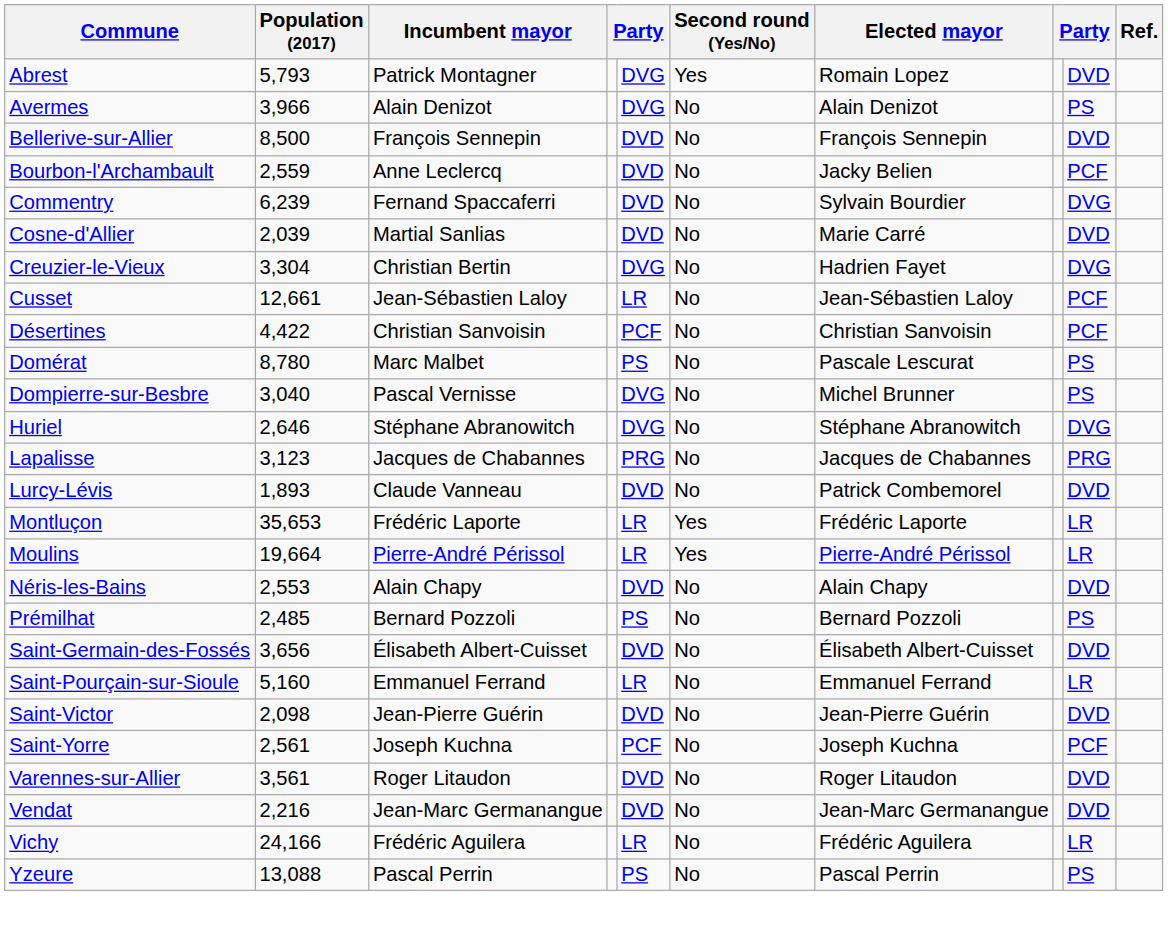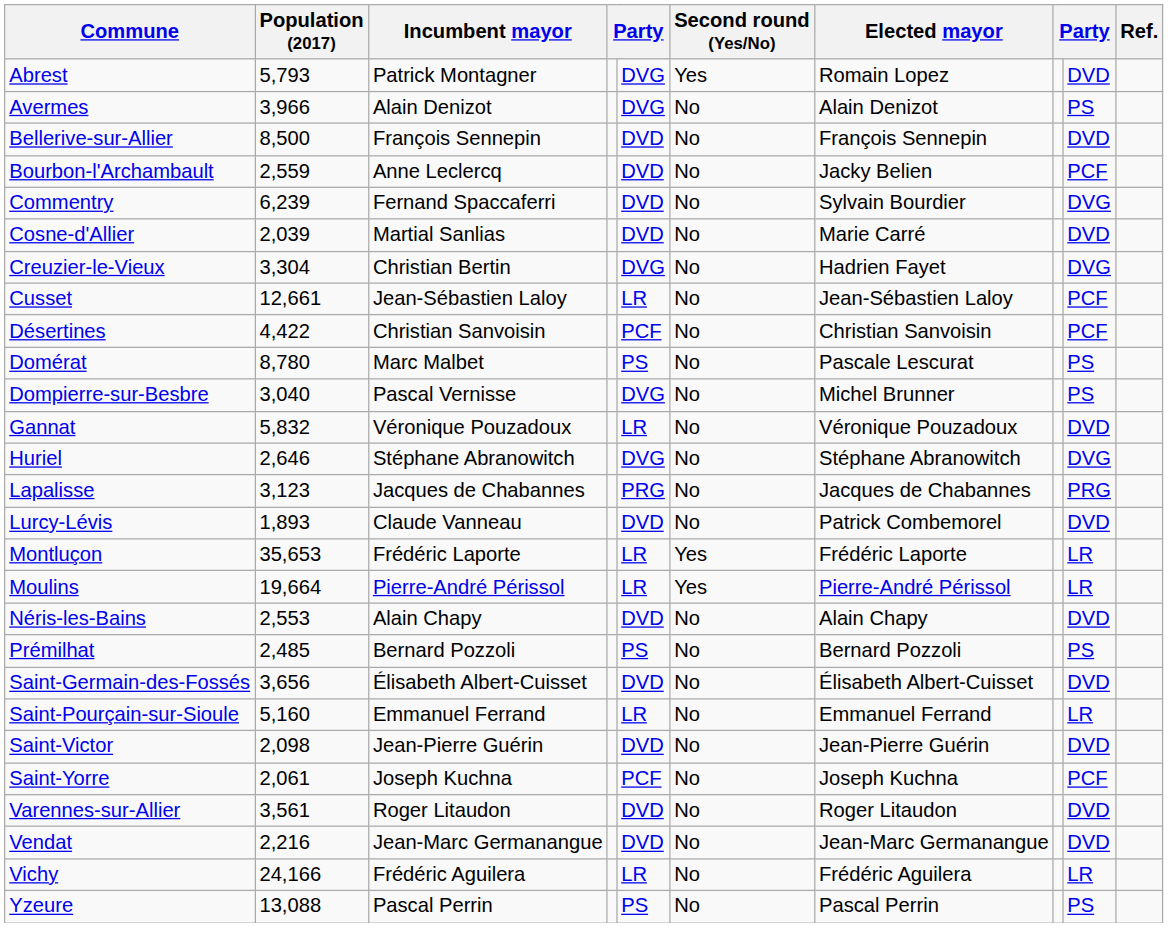+ row: (42, 426)
(285, 746) 2,561 -> (285, 778) 2,061
